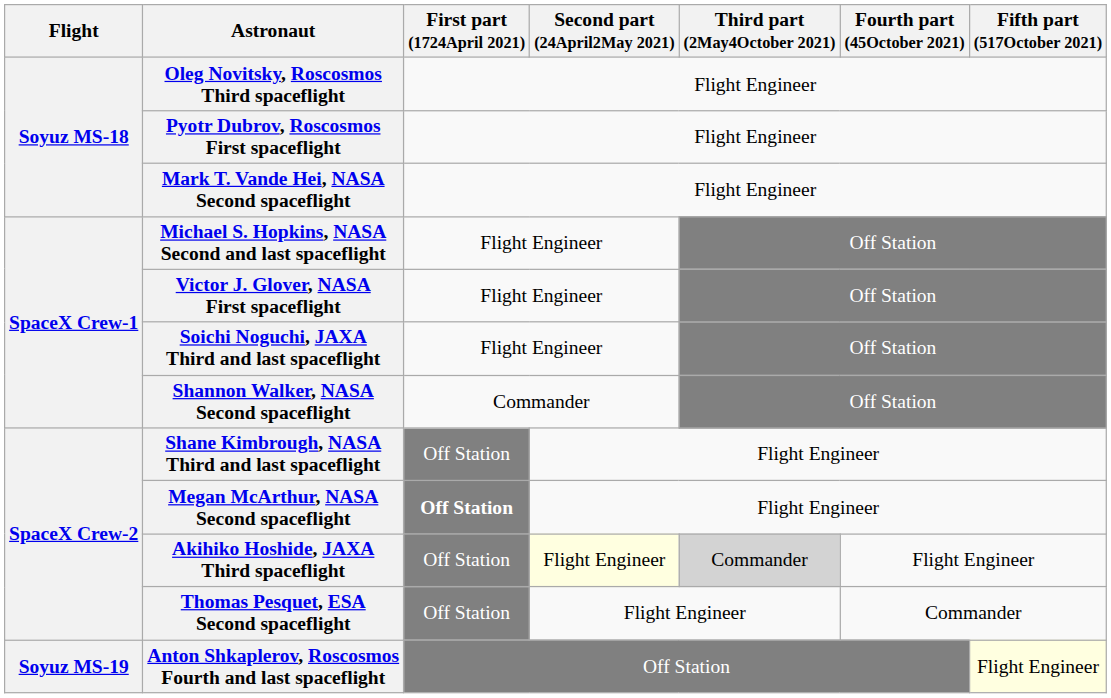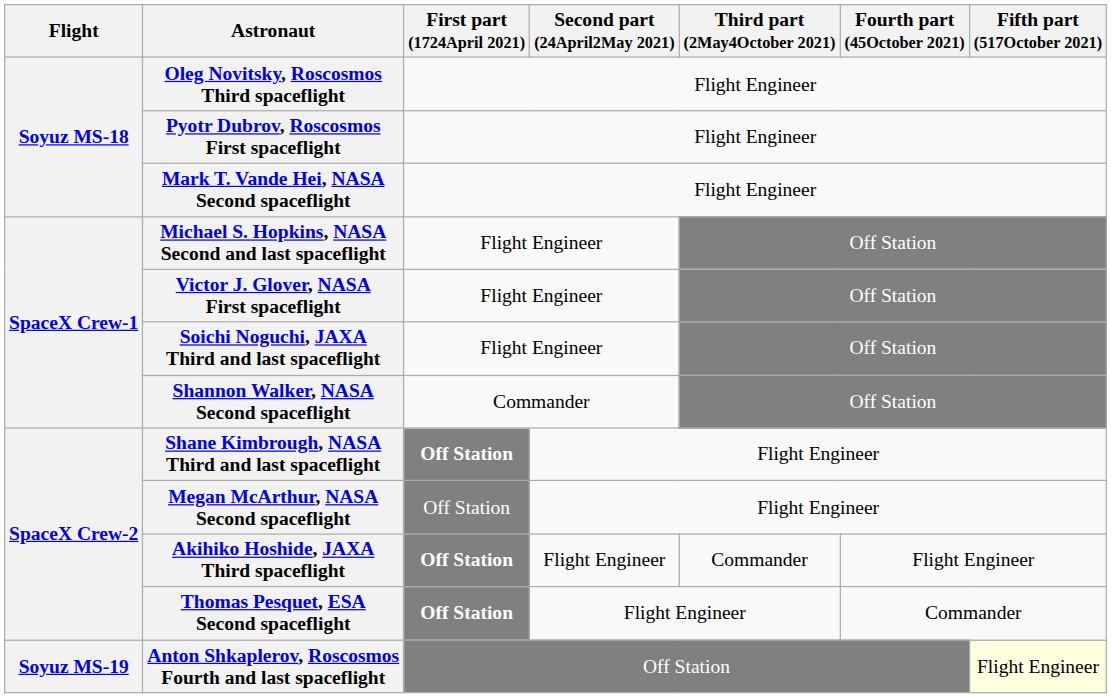(467, 454) normal -> (467, 454) bold
(467, 507) bold -> (467, 507) normal
(467, 560) normal -> (467, 560) bold
(604, 560) lightyellow background -> (604, 560) no background
(760, 560) lightgrey background -> (760, 560) no background
(467, 613) normal -> (467, 613) bold
